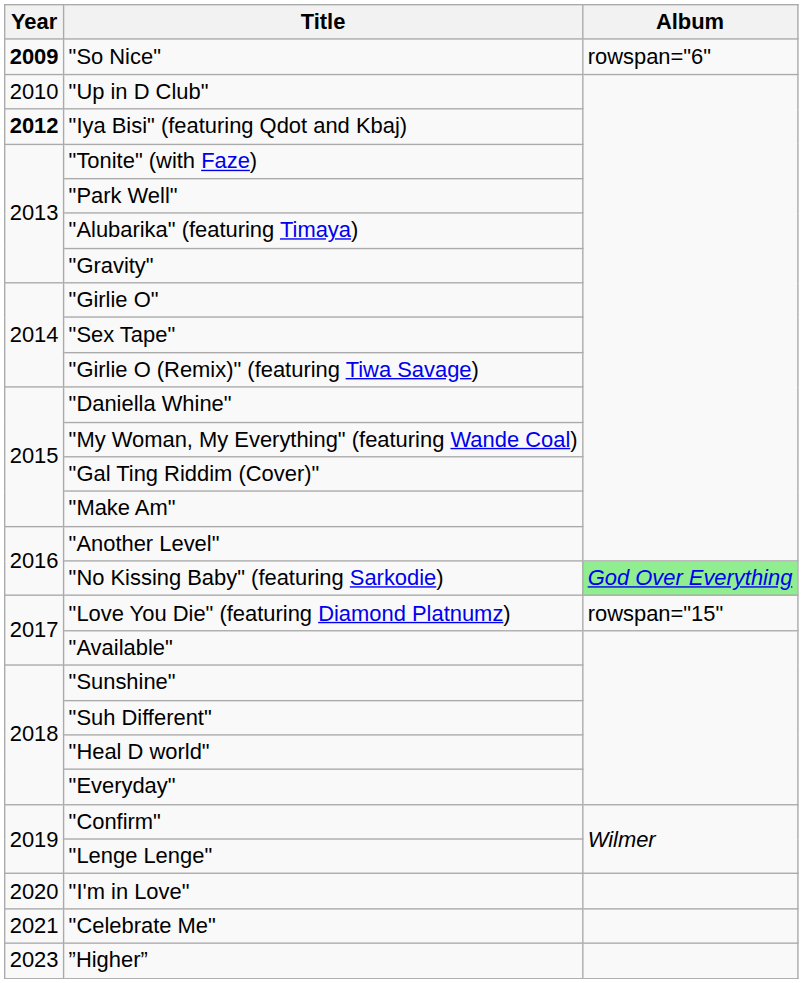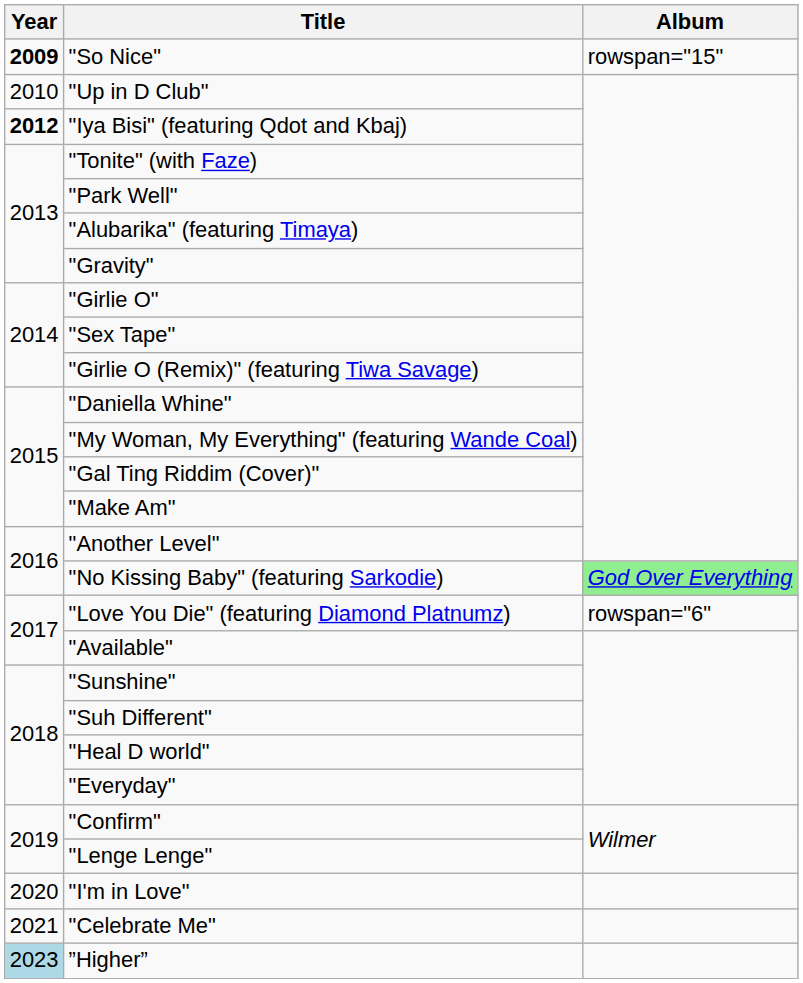(649, 56) rowspan="6" -> (655, 56) rowspan="15"
(655, 612) rowspan="15" -> (649, 612) rowspan="6"
(34, 960) no background -> (34, 960) lightblue background
